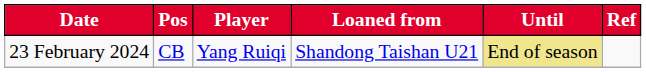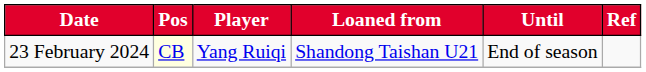(171, 51) no background -> (171, 51) lightyellow background
(542, 51) khaki background -> (542, 51) no background
